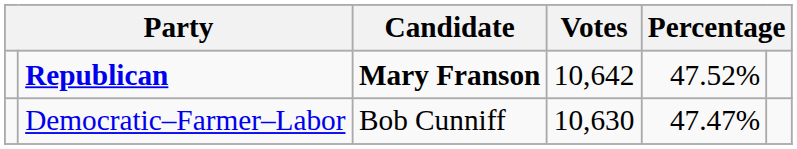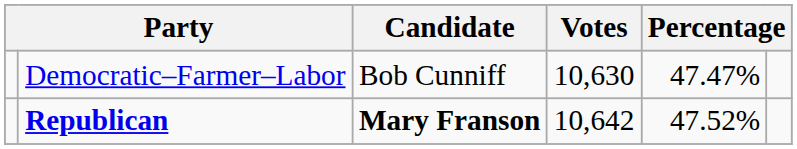rows swapped: (97, 74) <-> (185, 120)
